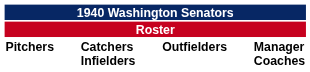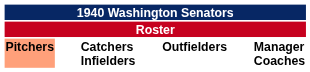(30, 46) no background -> (30, 46) lightsalmon background
